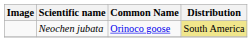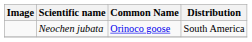(214, 28) khaki background -> (214, 28) no background
